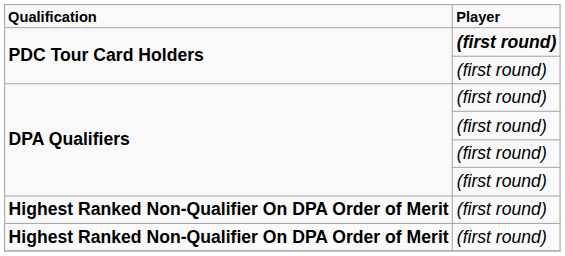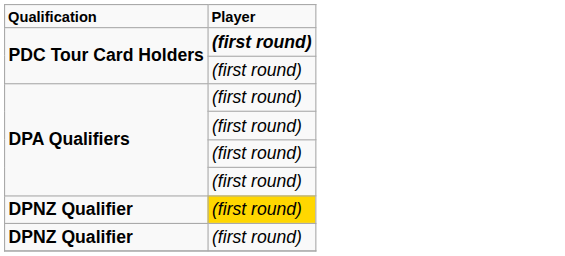(229, 209) Highest Ranked Non-Qualifier On DPA Order of Merit -> (71, 209) DPNZ Qualifier
(502, 209) no background -> (257, 209) gold background
(229, 237) Highest Ranked Non-Qualifier On DPA Order of Merit -> (71, 237) DPNZ Qualifier
